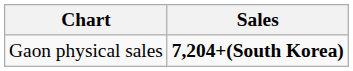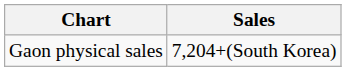(258, 50) bold -> (254, 50) normal
